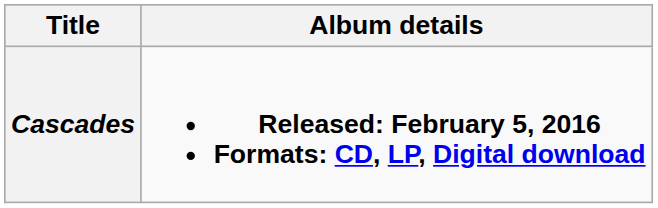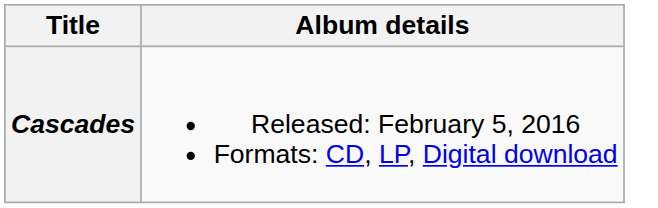(396, 139) bold -> (382, 139) normal
